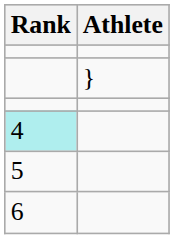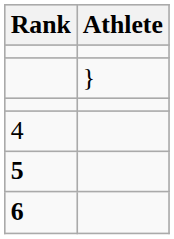(17, 130) paleturquoise background -> (17, 130) no background
(17, 171) normal -> (17, 171) bold
(17, 212) normal -> (17, 212) bold
